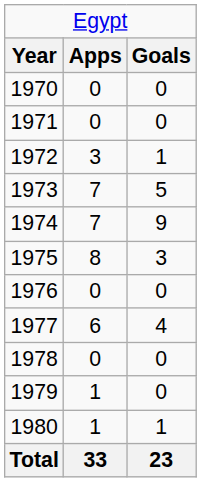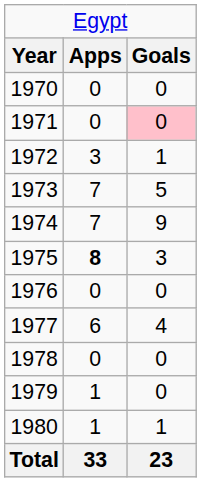(161, 122) no background -> (161, 122) pink background
(95, 257) normal -> (95, 257) bold
